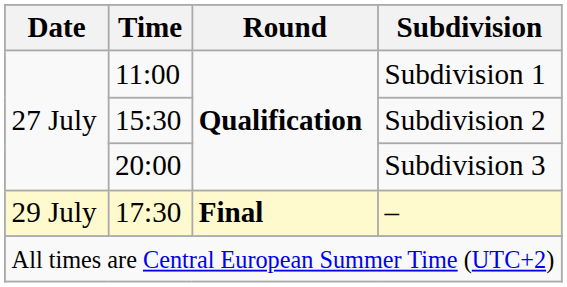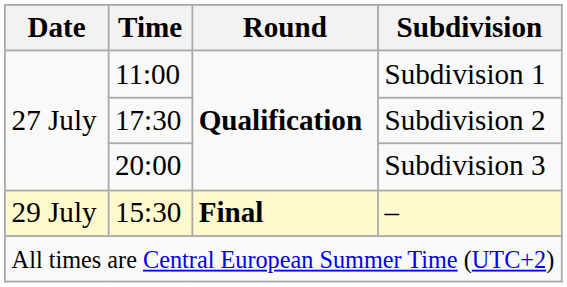(148, 119) 15:30 -> (148, 119) 17:30
(148, 212) 17:30 -> (148, 212) 15:30
